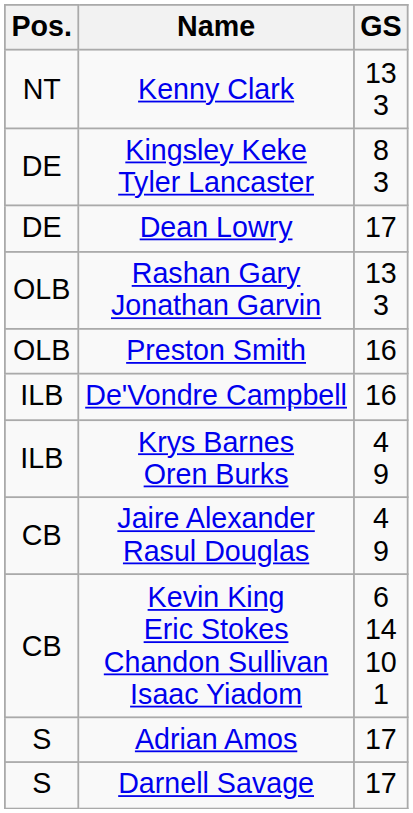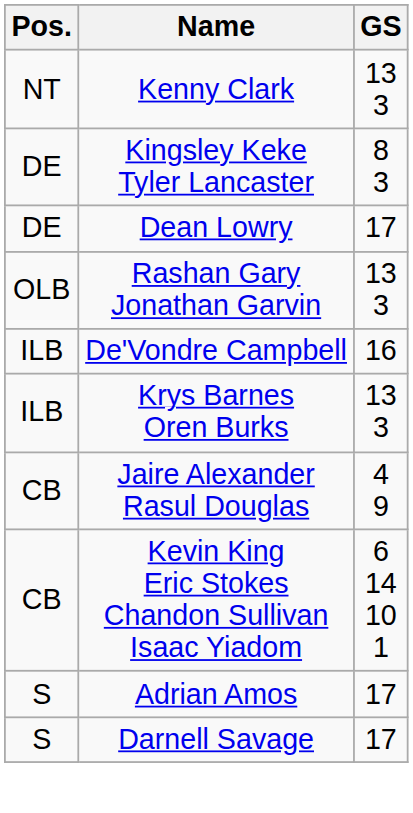- row: (216, 350)
(381, 457) 4 9 -> (381, 412) 13 3
